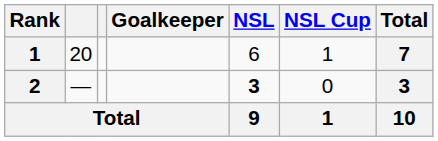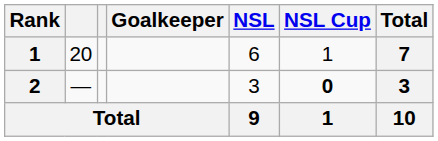(254, 86) bold -> (254, 86) normal
(327, 86) normal -> (327, 86) bold
